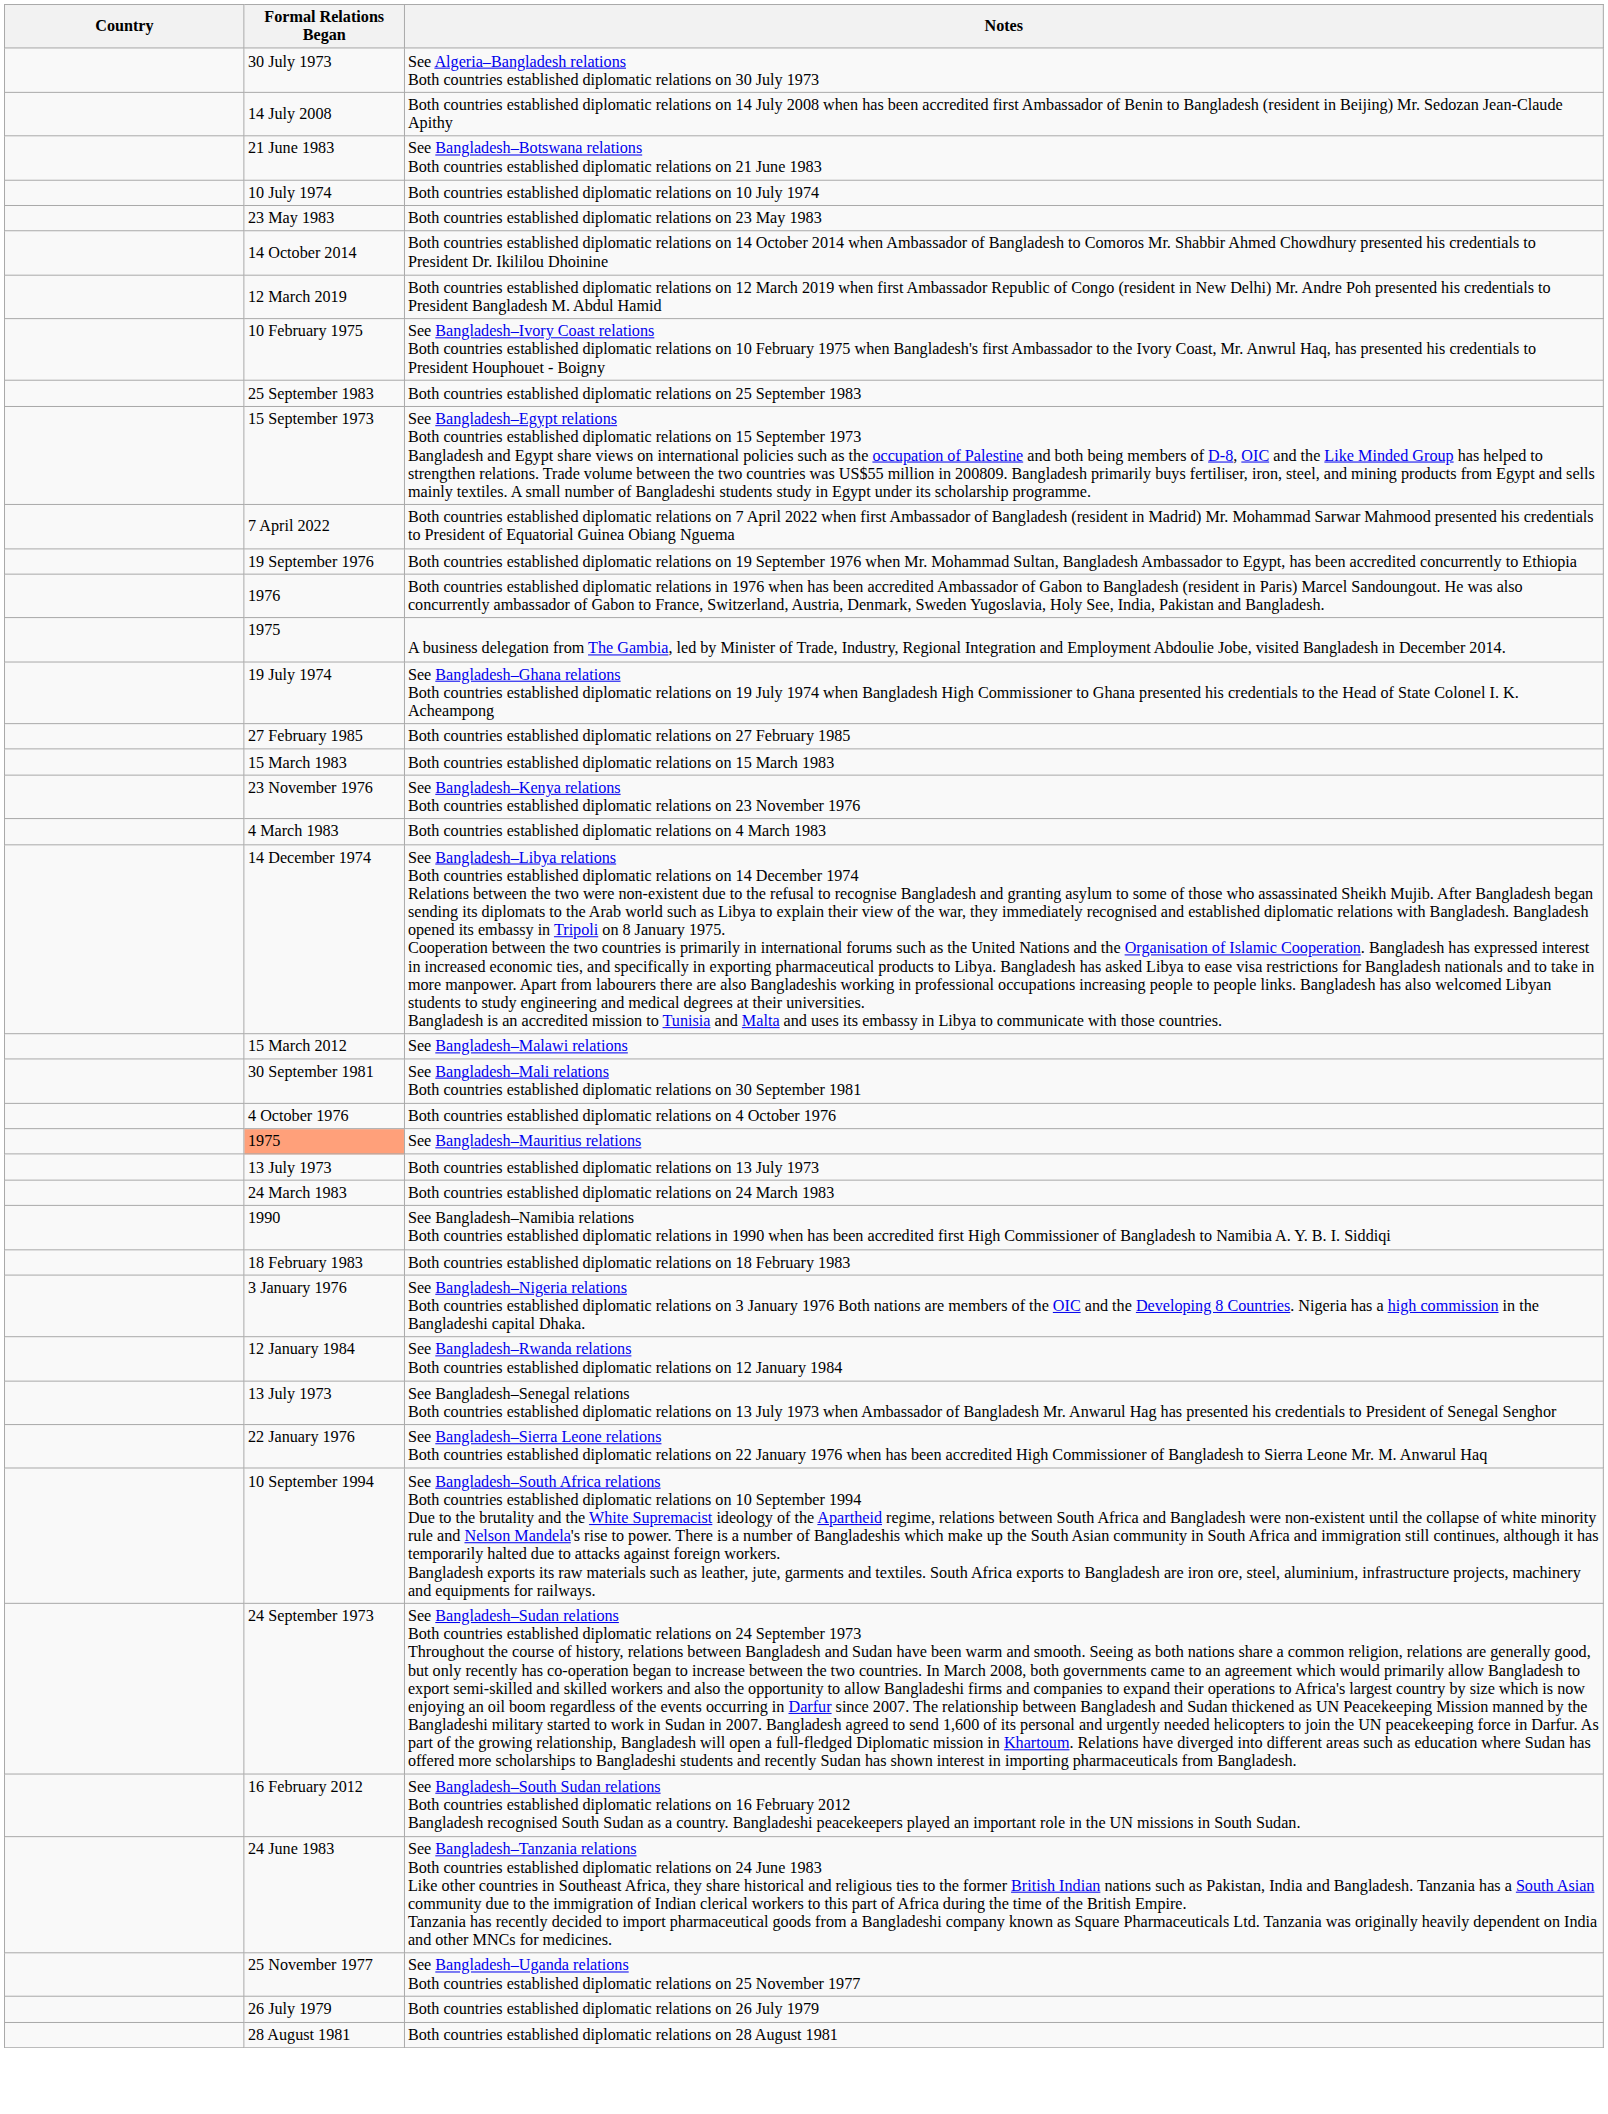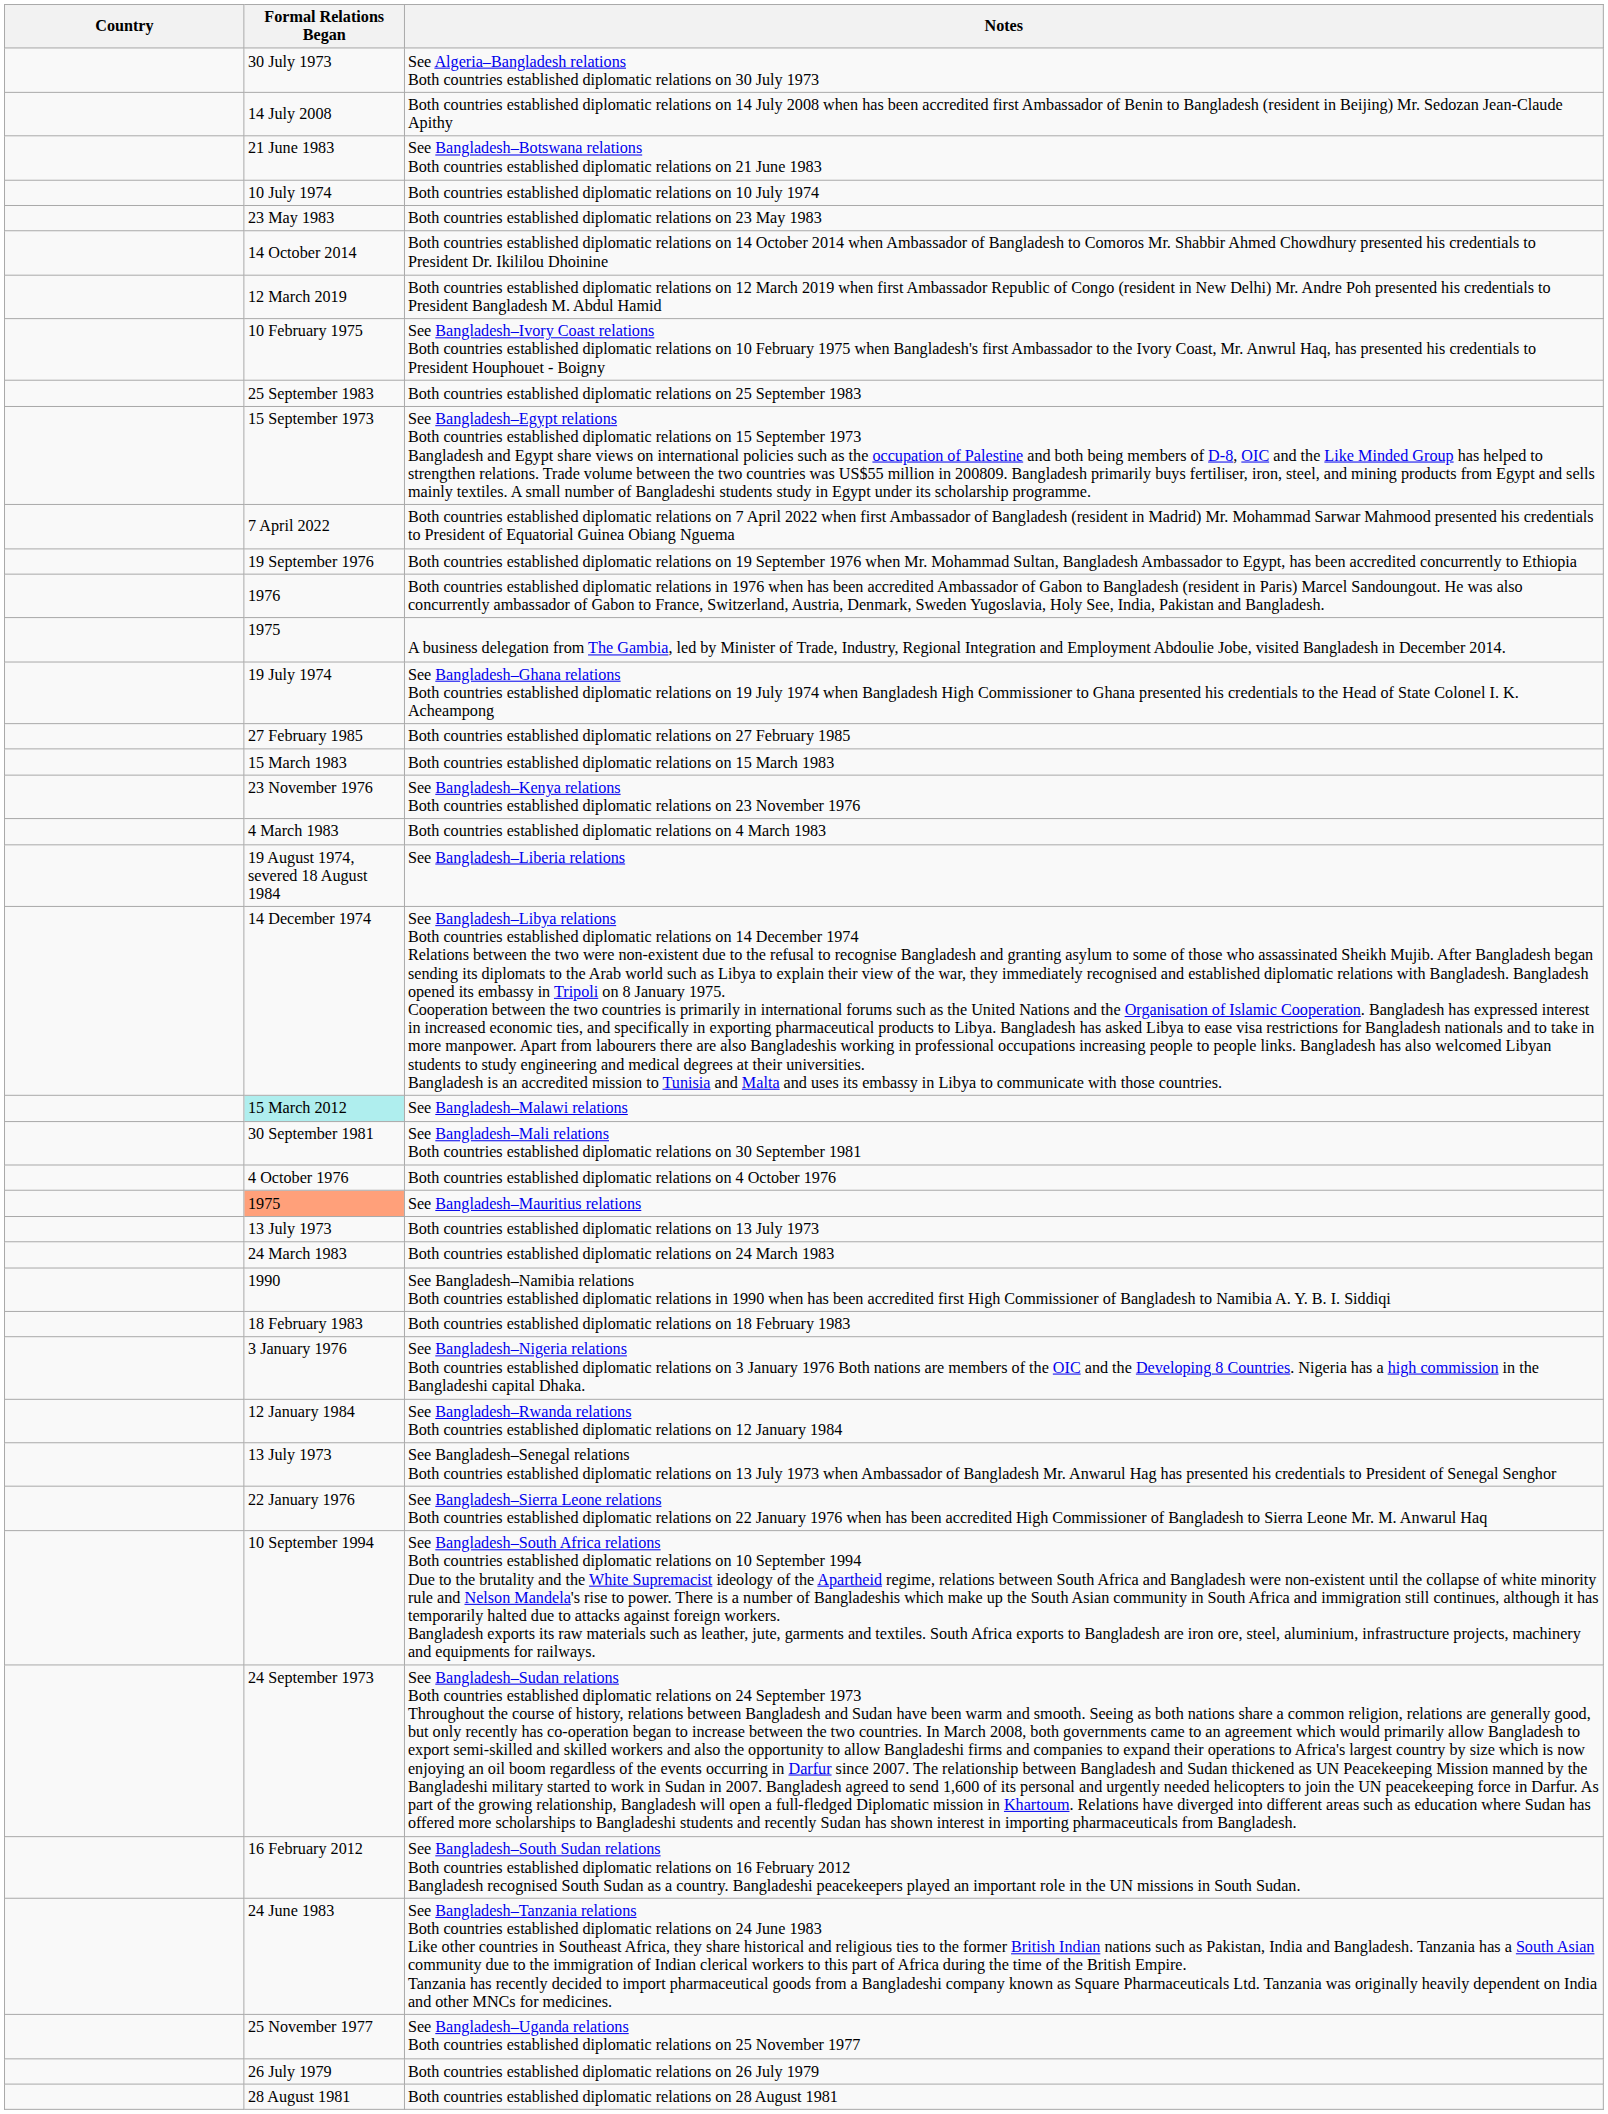+ row: (517, 857)
(297, 1046) no background -> (297, 1108) paleturquoise background
